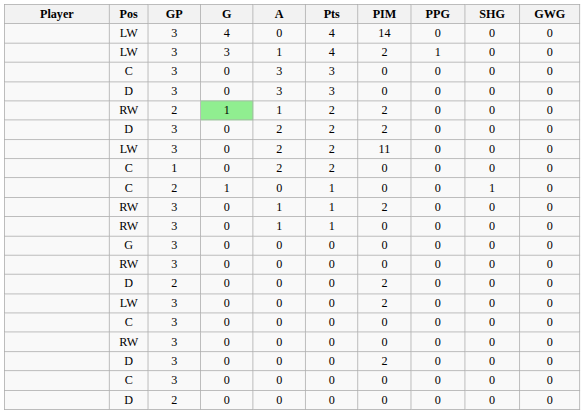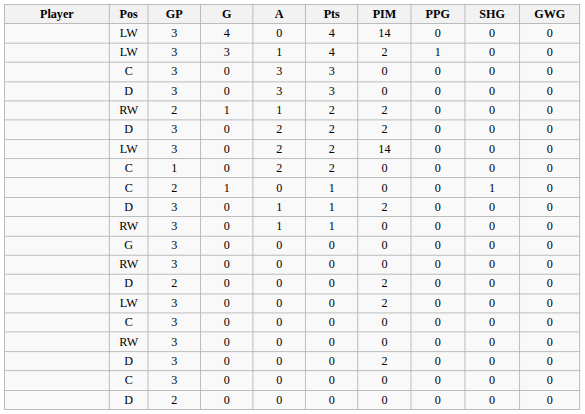(227, 110) lightgreen background -> (227, 110) no background
(384, 149) 11 -> (384, 149) 14
(129, 206) RW -> (129, 206) D
